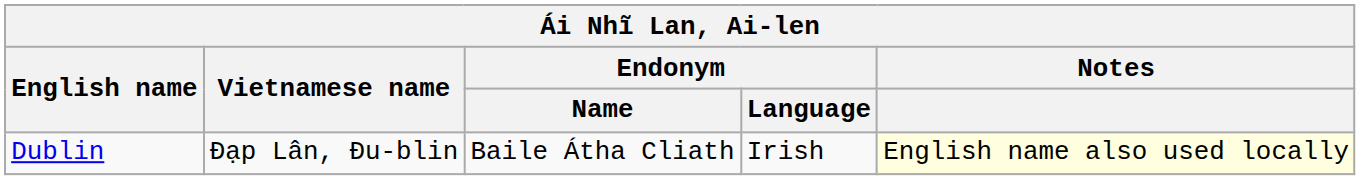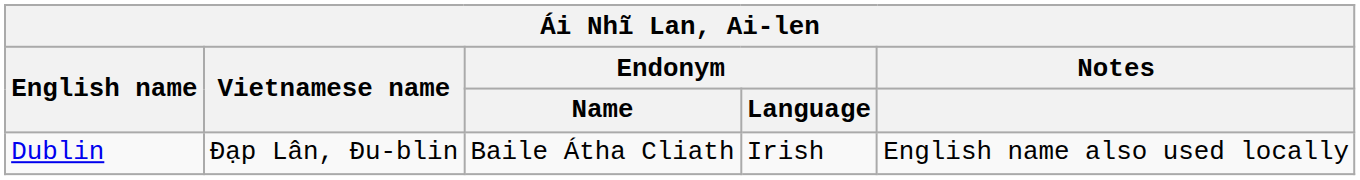(1116, 153) lightyellow background -> (1116, 153) no background
